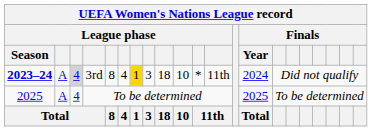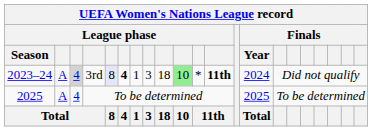(30, 75) bold -> (30, 75) normal
(112, 75) no background -> (112, 75) lavender background
(124, 75) normal -> (124, 75) bold
(136, 75) gold background -> (136, 75) no background
(183, 75) no background -> (183, 75) lightgreen background
(219, 75) normal -> (219, 75) bold
